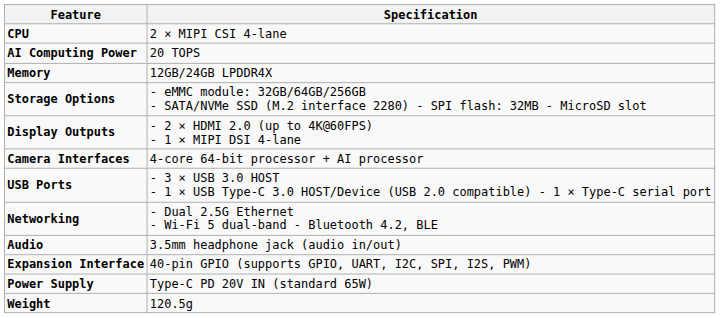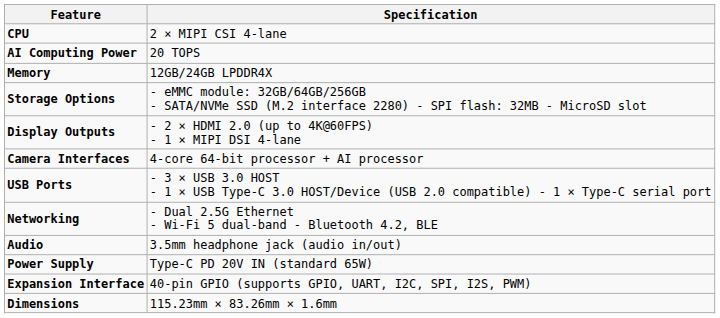rows swapped: (76, 264) <-> (51, 284)
+ row: (43, 303)
- row: (29, 303)
